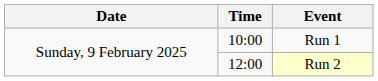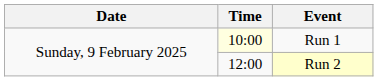(245, 40) no background -> (245, 40) lightyellow background
